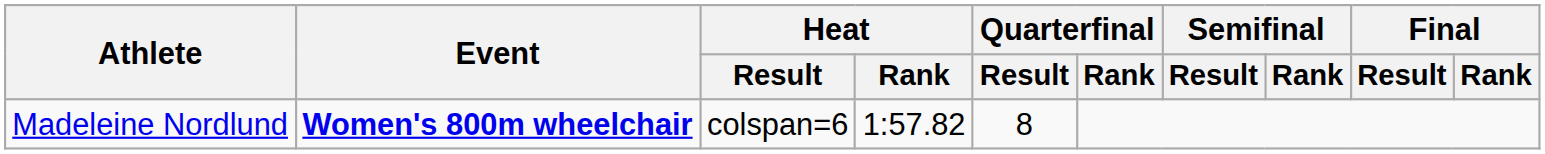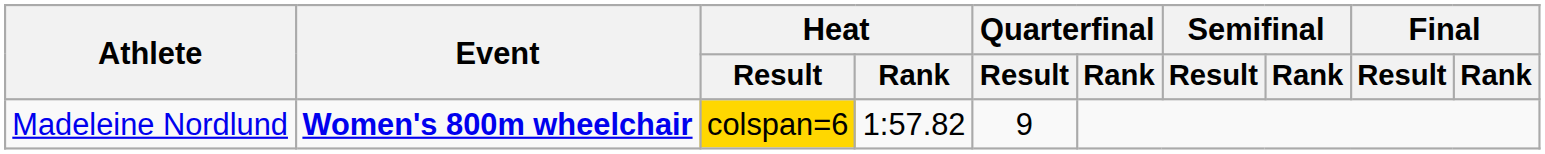(778, 124) no background -> (778, 124) gold background
(1024, 124) 8 -> (1024, 124) 9
